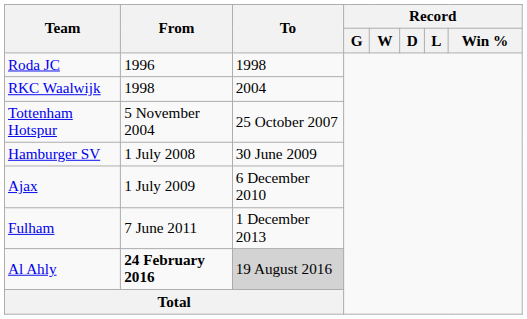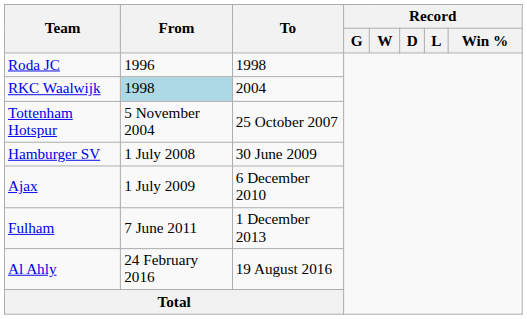(139, 88) no background -> (139, 88) lightblue background
(165, 269) bold -> (161, 269) normal
(284, 269) lightgrey background -> (284, 269) no background
